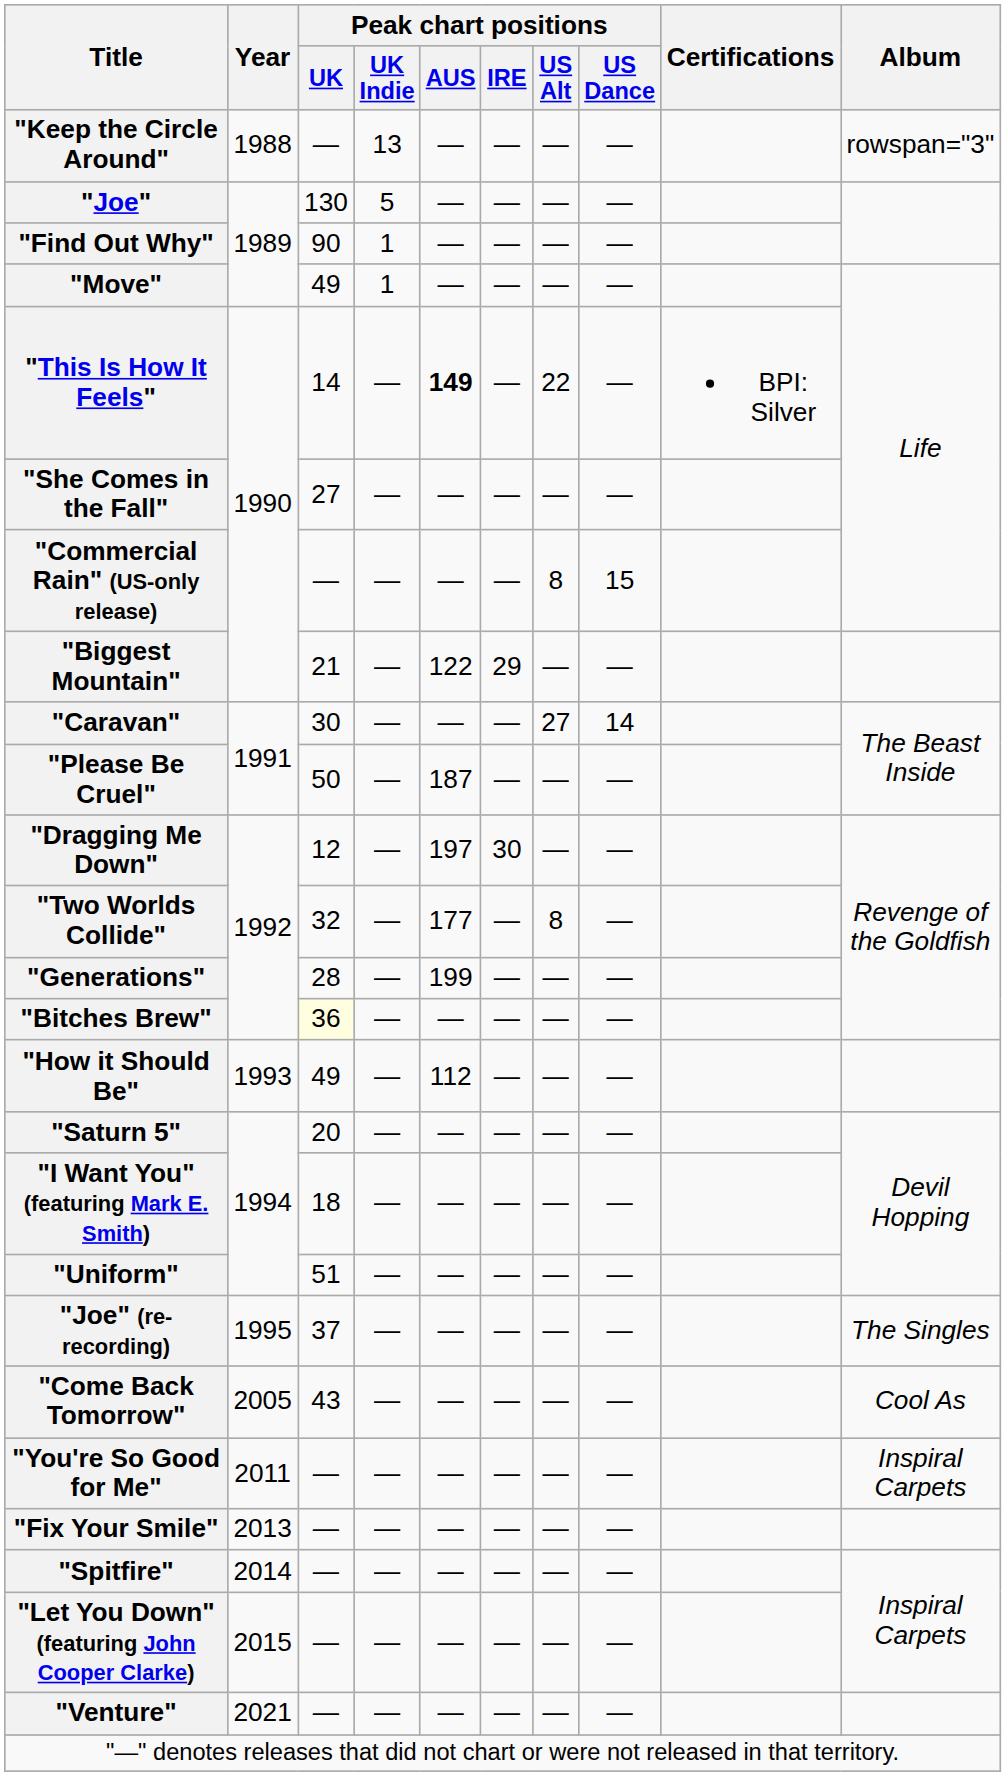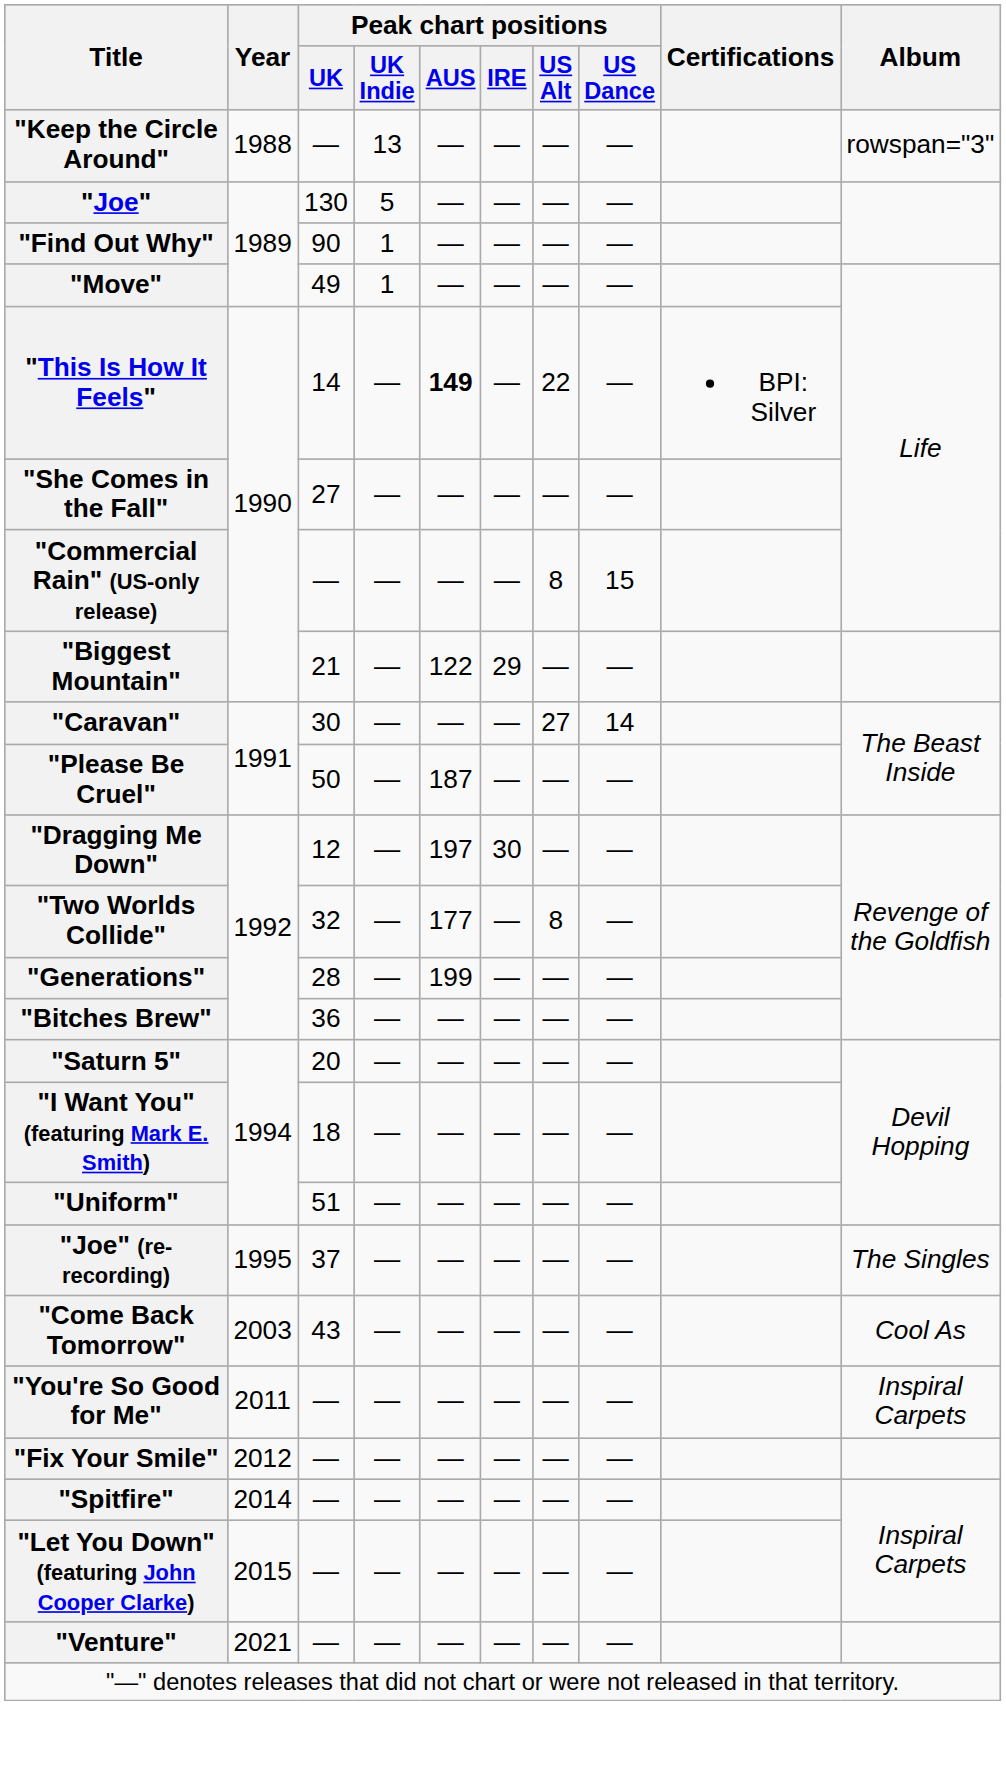(326, 1019) lightyellow background -> (326, 1019) no background
- row: (116, 1075)
(263, 1401) 2005 -> (263, 1330) 2003
(263, 1529) 2013 -> (263, 1458) 2012
